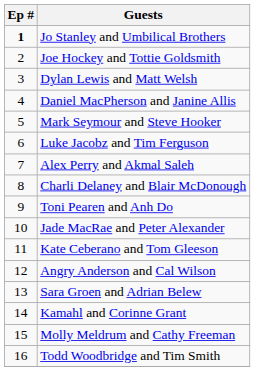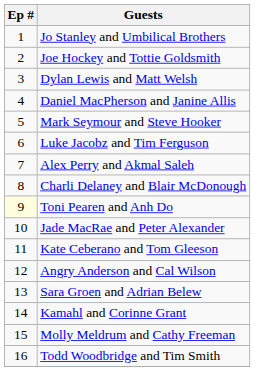(21, 36) bold -> (21, 36) normal
(21, 206) no background -> (21, 206) lightyellow background
